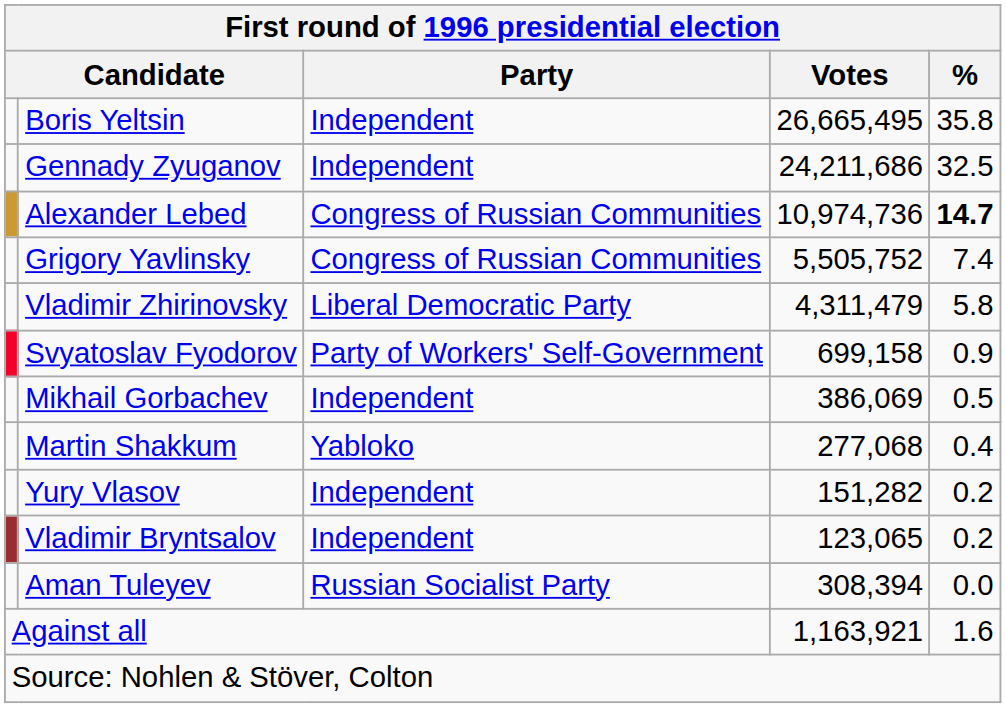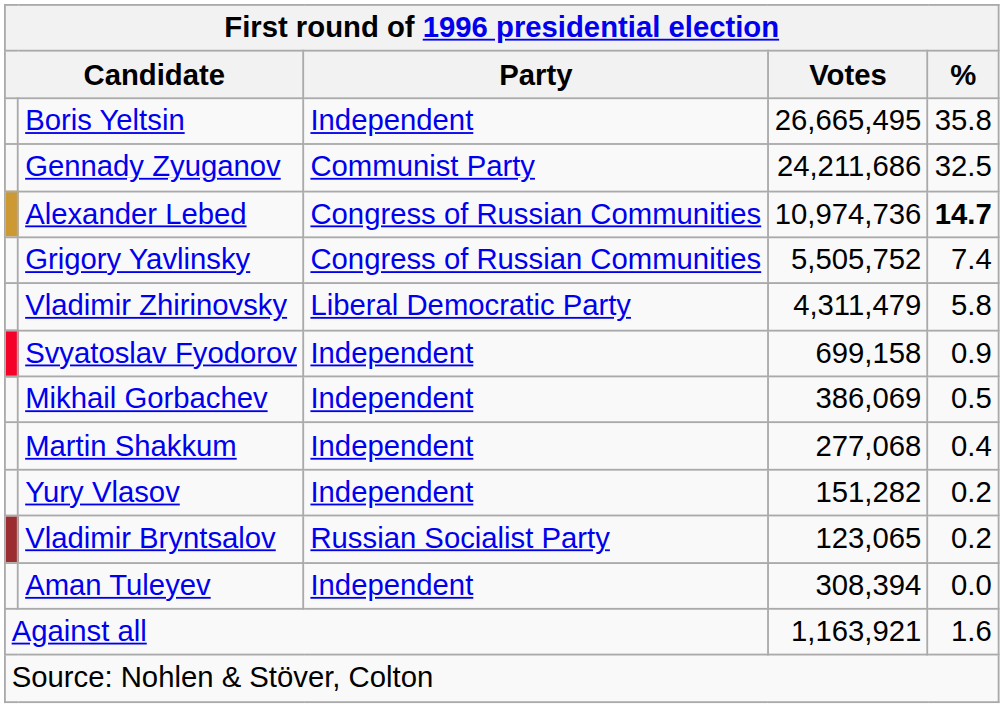(392, 167) Independent -> (423, 167) Communist Party
(537, 352) Party of Workers' Self-Government -> (392, 352) Independent
(362, 445) Yabloko -> (392, 445) Independent
(392, 538) Independent -> (460, 538) Russian Socialist Party
(460, 584) Russian Socialist Party -> (392, 584) Independent
